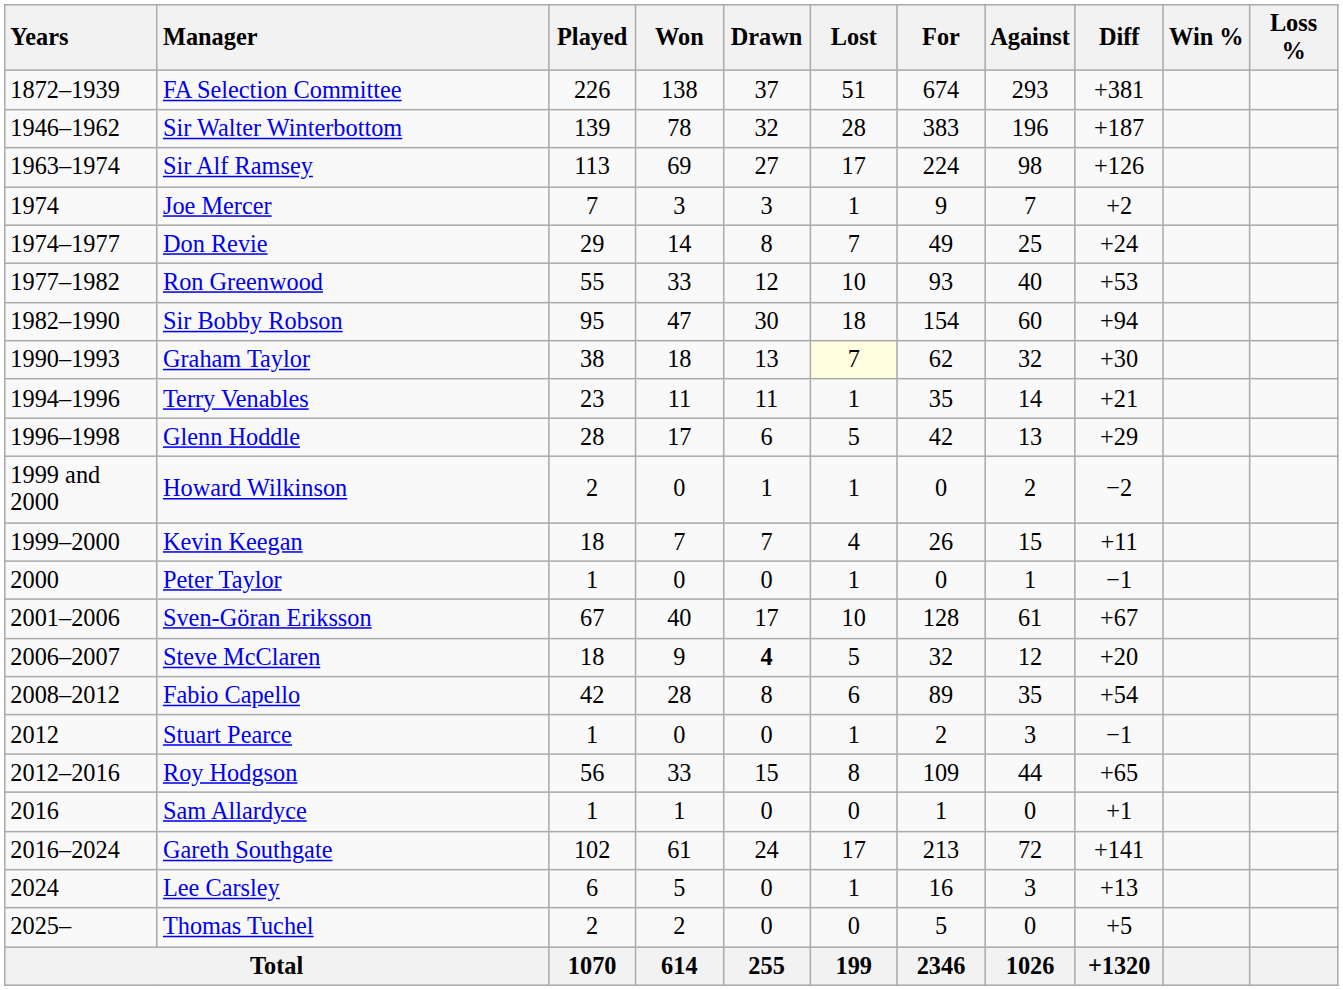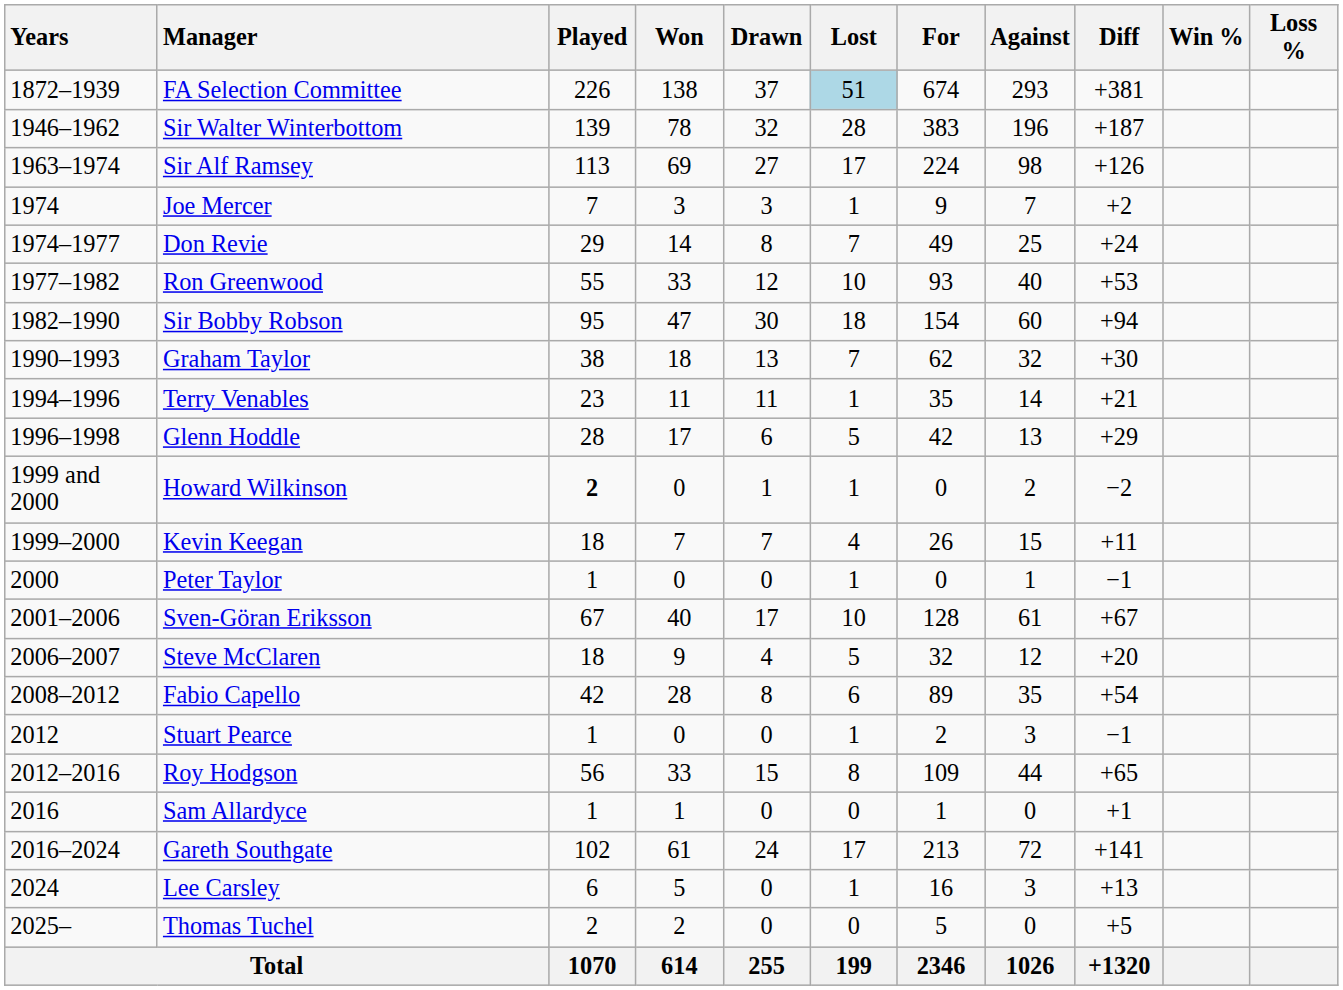(854, 89) no background -> (854, 89) lightblue background
(854, 359) lightyellow background -> (854, 359) no background
(592, 489) normal -> (592, 489) bold
(767, 657) bold -> (767, 657) normal
